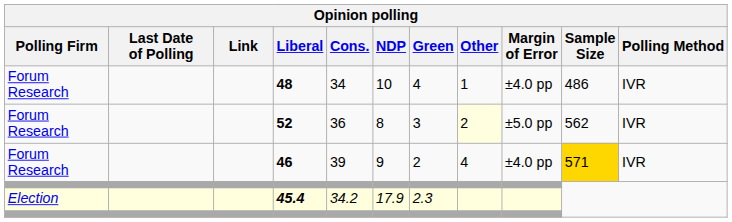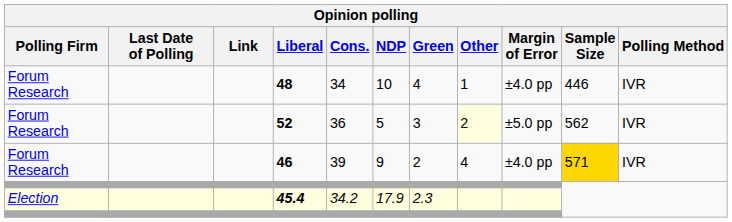(577, 84) 486 -> (577, 84) 446
(380, 123) 8 -> (380, 123) 5
